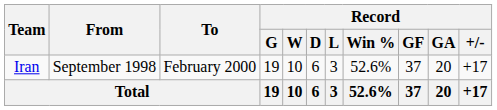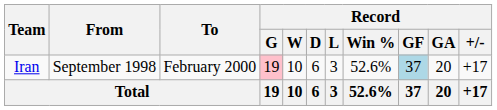(271, 67) no background -> (271, 67) pink background
(413, 67) no background -> (413, 67) lightblue background
